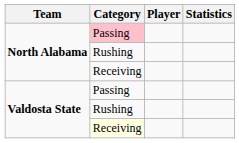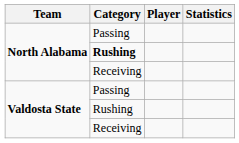(111, 33) pink background -> (111, 33) no background
(113, 52) normal -> (114, 52) bold
(117, 128) lightyellow background -> (117, 128) no background
